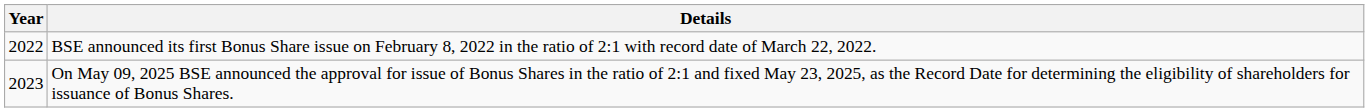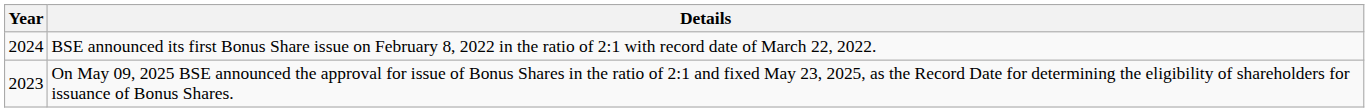(26, 45) 2022 -> (26, 45) 2024
